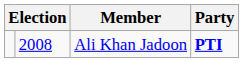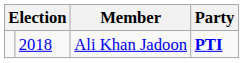(35, 44) 2008 -> (35, 44) 2018
